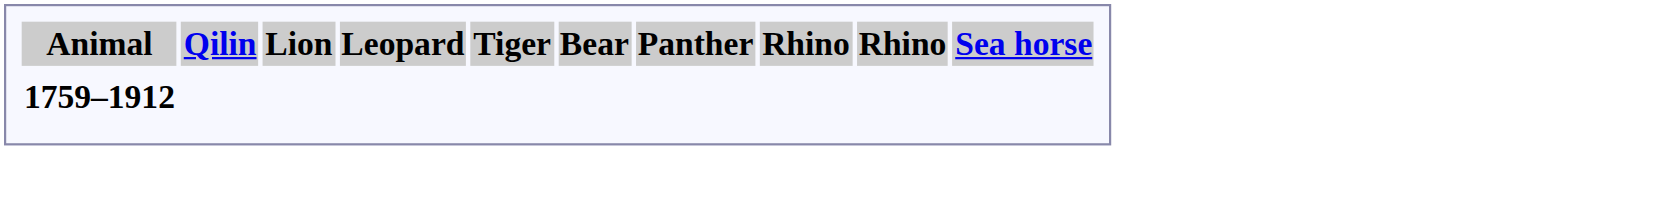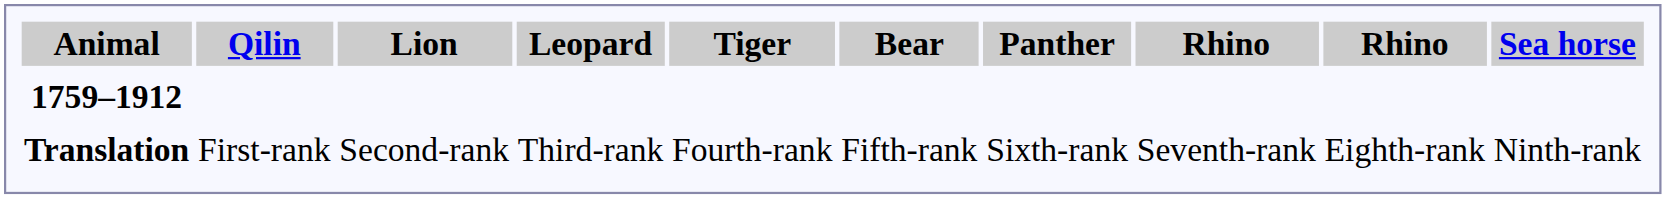+ row: (107, 149)
